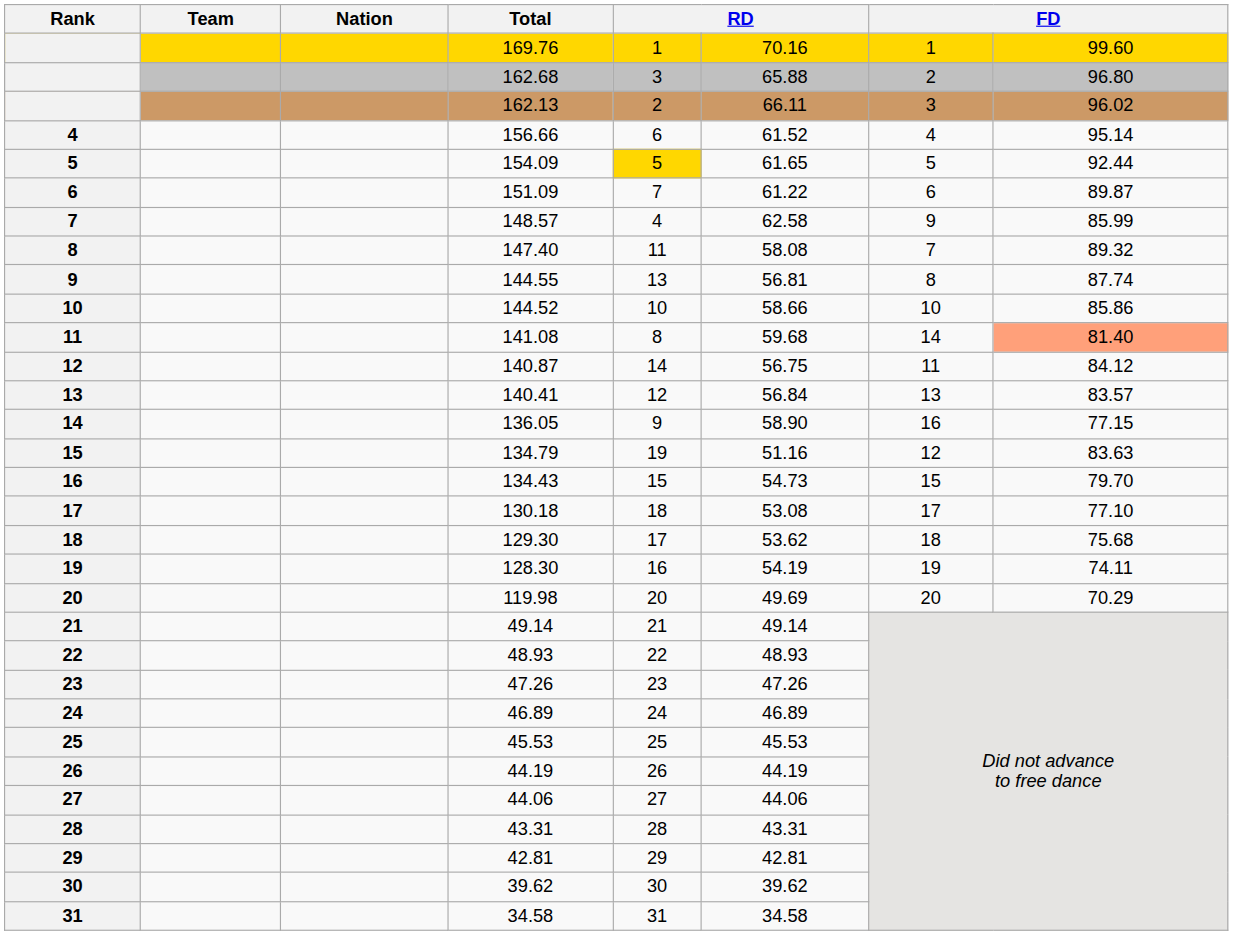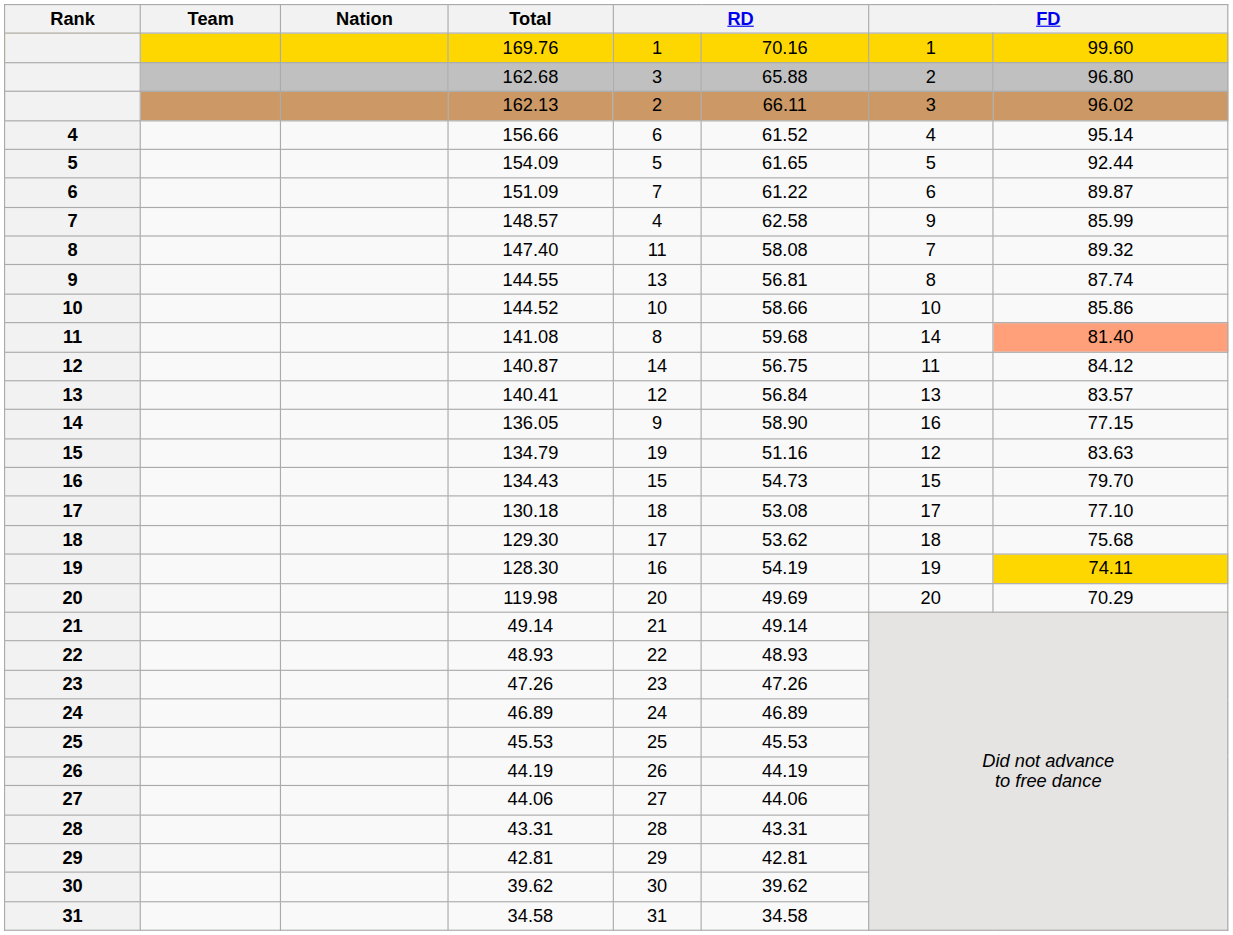(657, 163) gold background -> (657, 163) no background
(1111, 568) no background -> (1111, 568) gold background
